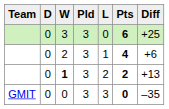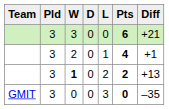columns swapped: (86, 14) <-> (48, 14)
(151, 34) +25 -> (151, 34) +21
(151, 54) +6 -> (151, 54) +1
